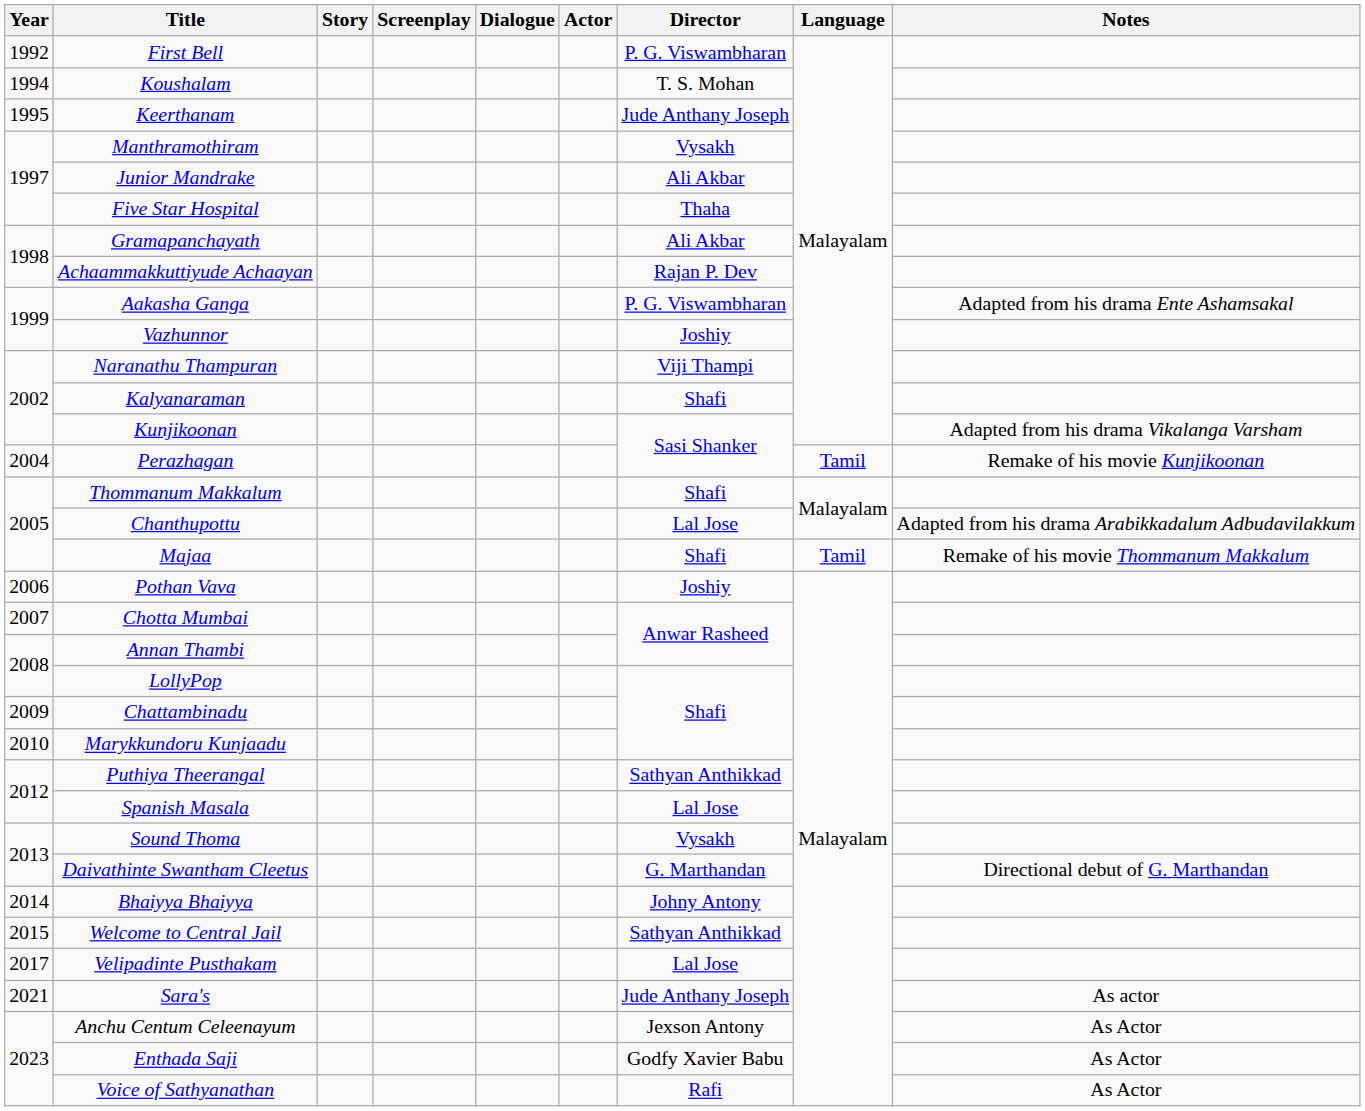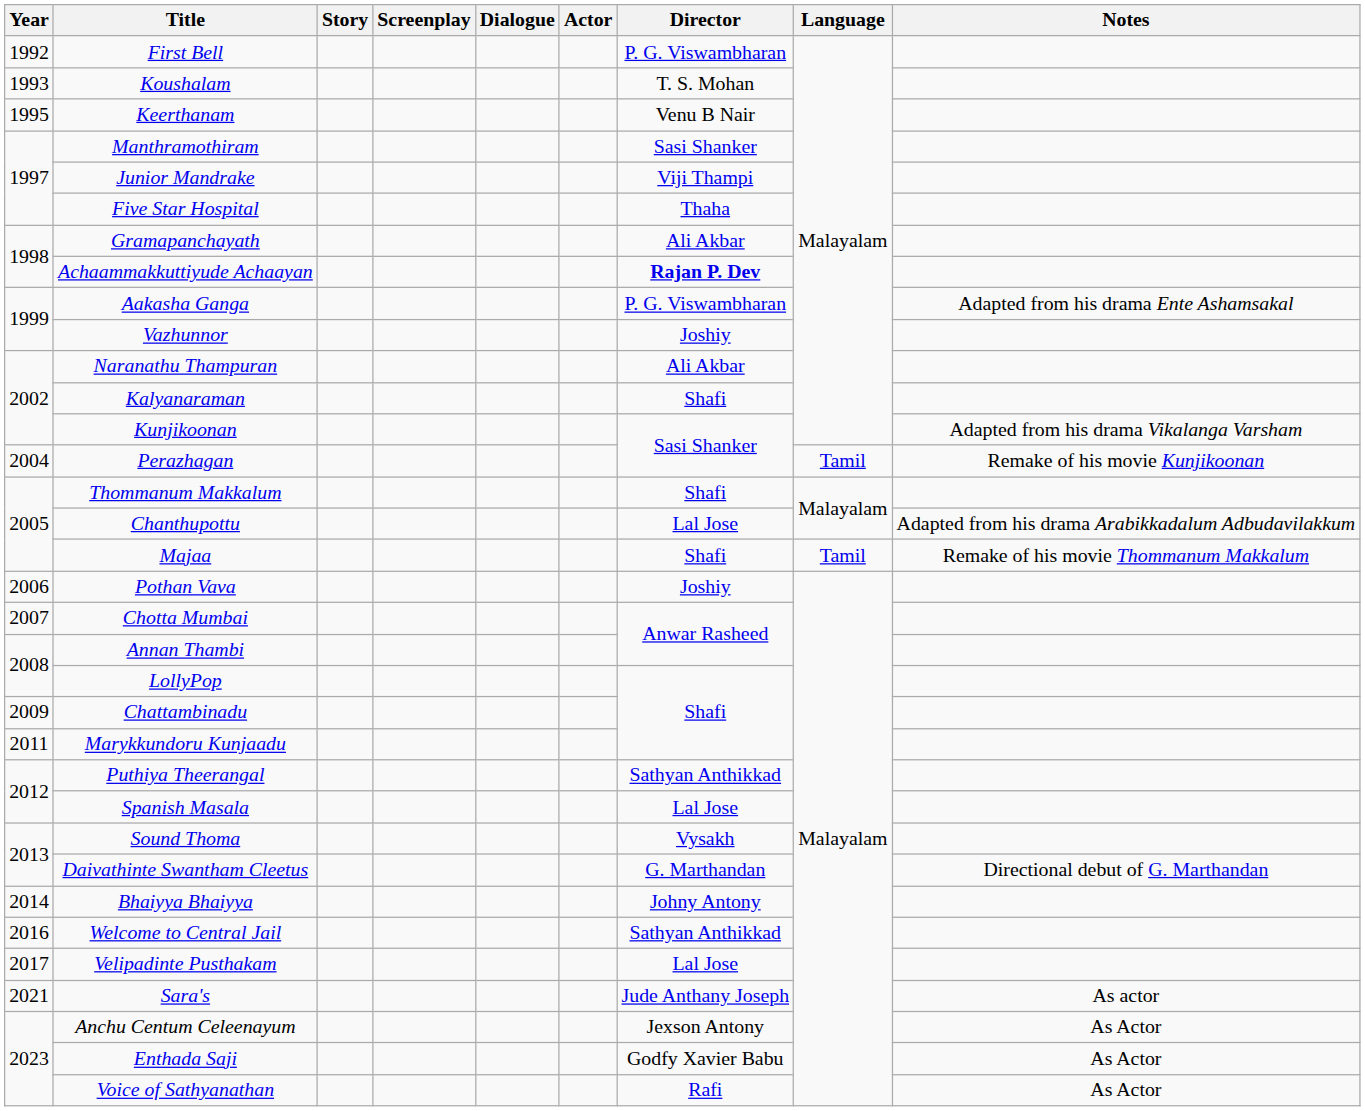(29, 83) 1994 -> (29, 83) 1993
(705, 114) Jude Anthany Joseph -> (705, 114) Venu B Nair
(705, 146) Vysakh -> (705, 146) Sasi Shanker
(705, 177) Ali Akbar -> (705, 177) Viji Thampi
(705, 271) normal -> (705, 271) bold
(705, 366) Viji Thampi -> (705, 366) Ali Akbar
(29, 743) 2010 -> (29, 743) 2011
(29, 932) 2015 -> (29, 932) 2016
